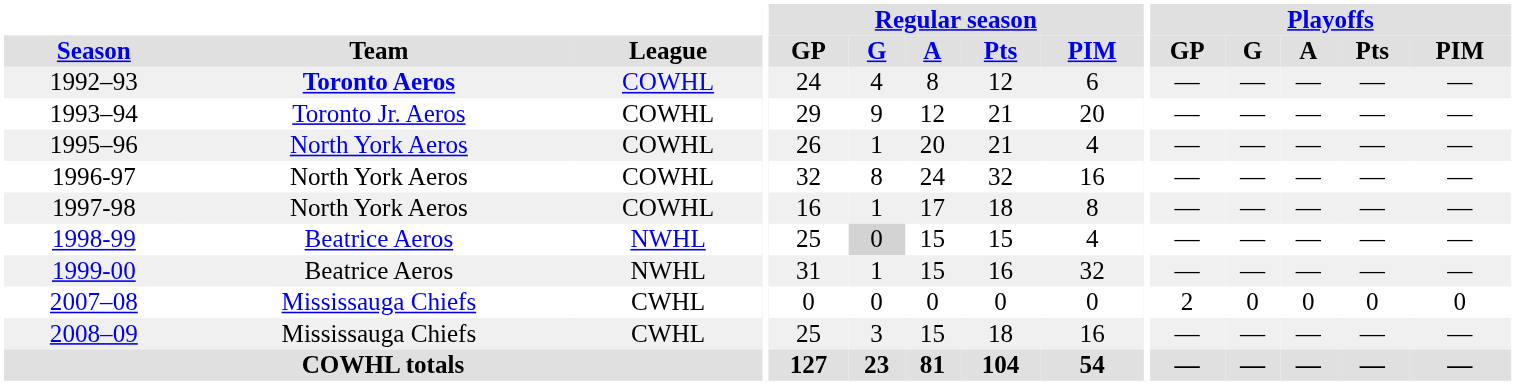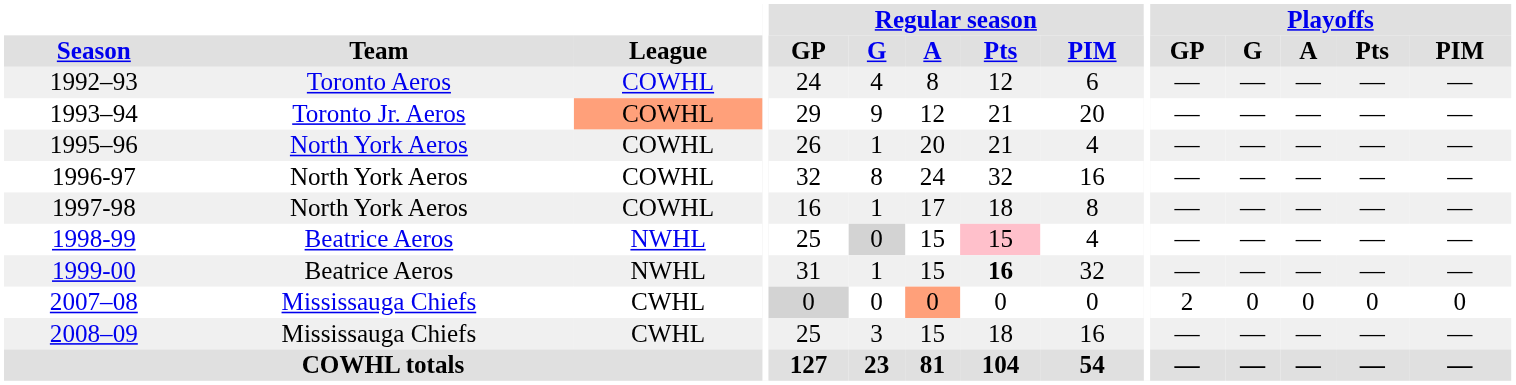(379, 82) bold -> (379, 82) normal
(668, 113) no background -> (668, 113) lightsalmon background
(1001, 239) no background -> (1001, 239) pink background
(1001, 270) normal -> (1001, 270) bold
(809, 302) no background -> (809, 302) lightgrey background
(932, 302) no background -> (932, 302) lightsalmon background
